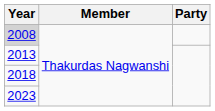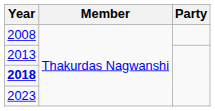(22, 34) lightgrey background -> (22, 34) no background
(22, 75) normal -> (22, 75) bold
